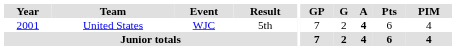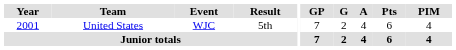(363, 25) bold -> (363, 25) normal
